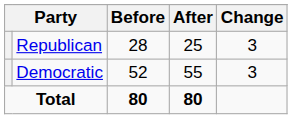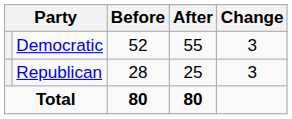rows swapped: (60, 72) <-> (59, 45)
